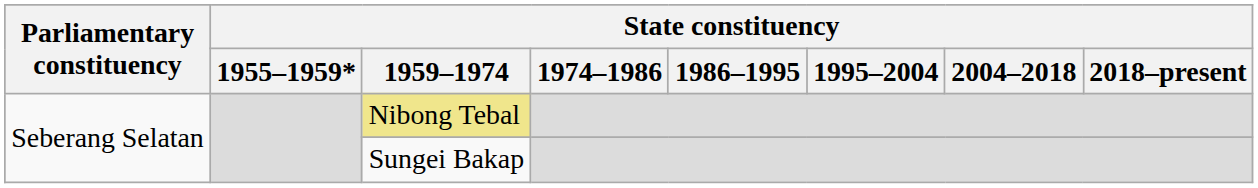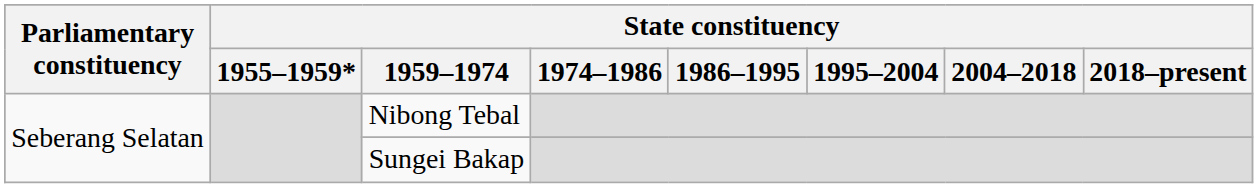(444, 114) khaki background -> (444, 114) no background
